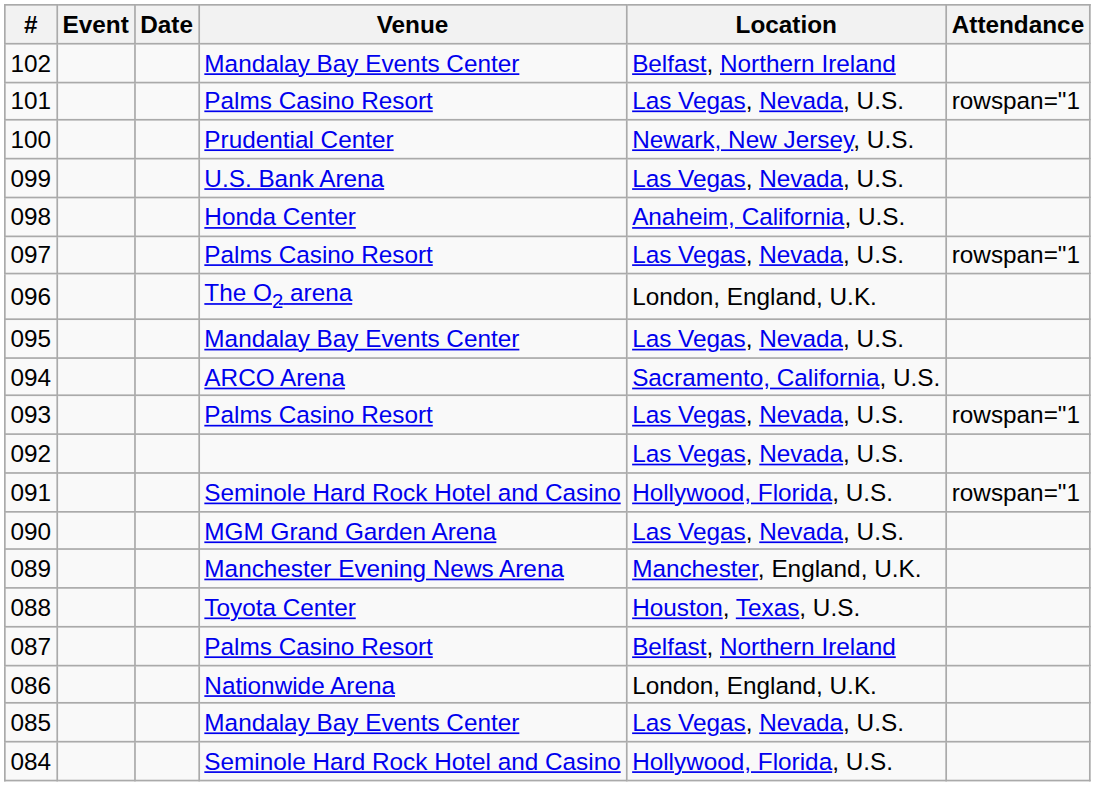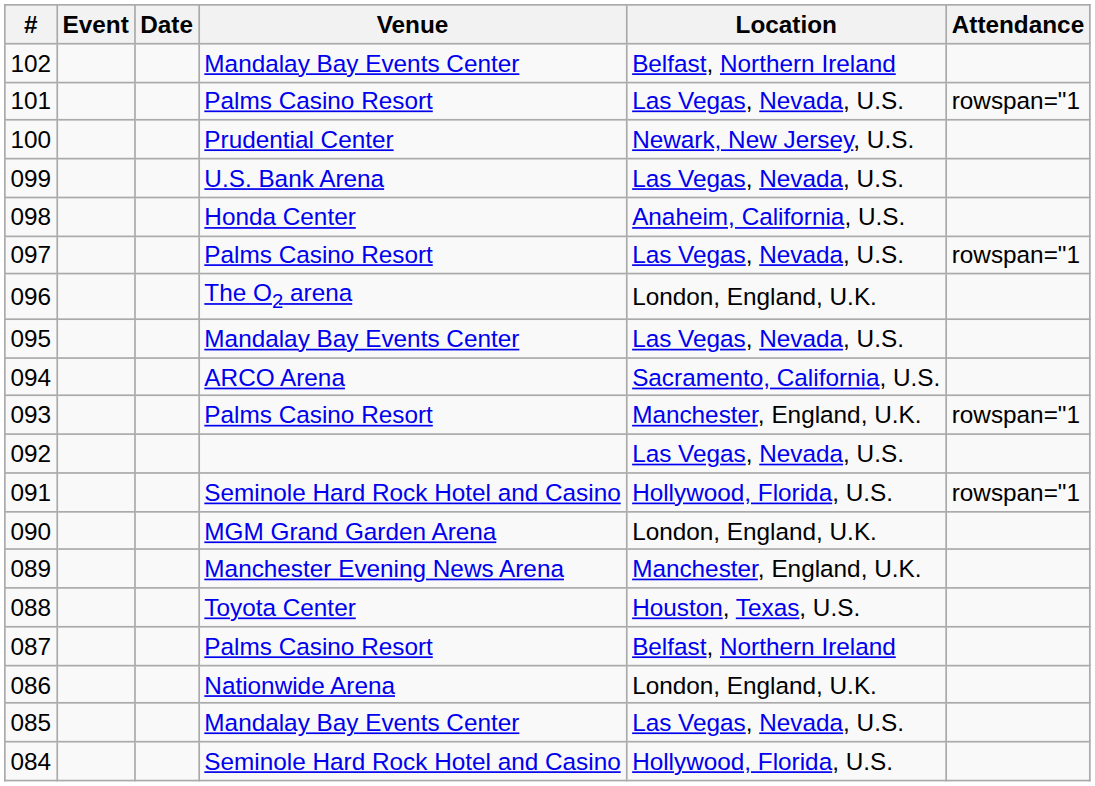(768, 415) Las Vegas, Nevada, U.S. -> (777, 415) Manchester, England, U.K.
(768, 531) Las Vegas, Nevada, U.S. -> (755, 531) London, England, U.K.
